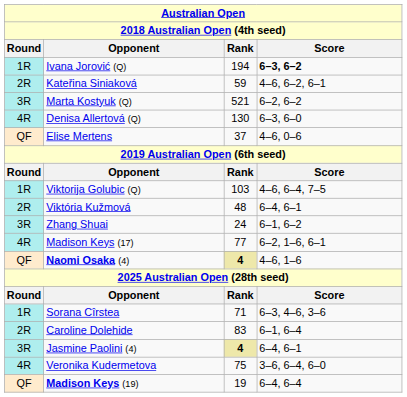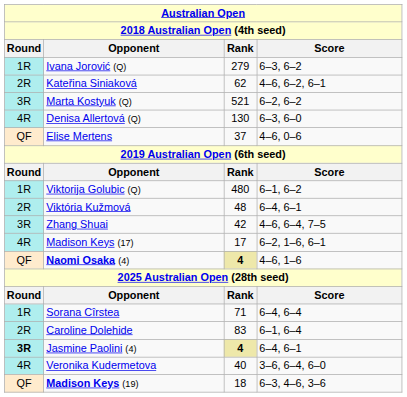(240, 65) 194 -> (240, 65) 279
(280, 65) bold -> (280, 65) normal
(240, 83) 59 -> (240, 83) 62
(240, 189) 103 -> (240, 189) 480
(293, 189) 4–6, 6–4, 7–5 -> (280, 189) 6–1, 6–2
(240, 224) 24 -> (240, 224) 42
(280, 224) 6–1, 6–2 -> (293, 224) 4–6, 6–4, 7–5
(240, 242) 77 -> (240, 242) 17
(293, 312) 6–3, 4–6, 3–6 -> (280, 312) 6–4, 6–4
(24, 347) normal -> (24, 347) bold
(240, 365) 75 -> (240, 365) 40
(240, 383) 19 -> (240, 383) 18
(280, 383) 6–4, 6–4 -> (293, 383) 6–3, 4–6, 3–6
